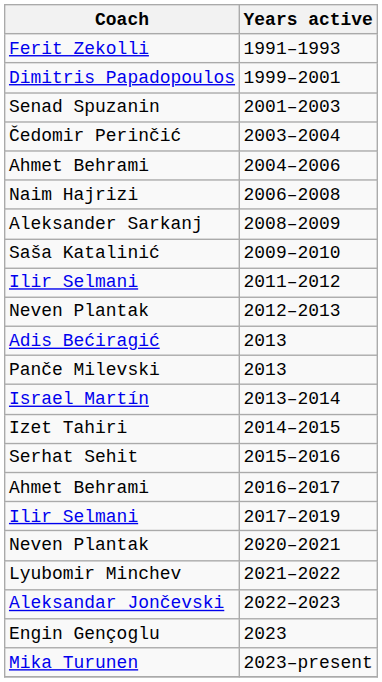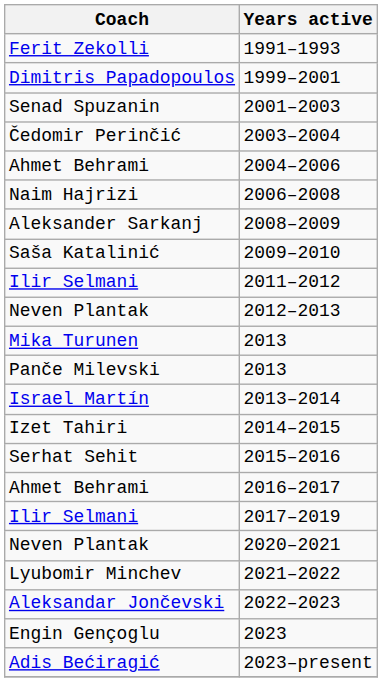(84, 341) Adis Bećiragić -> (74, 341) Mika Turunen
(74, 663) Mika Turunen -> (84, 663) Adis Bećiragić
